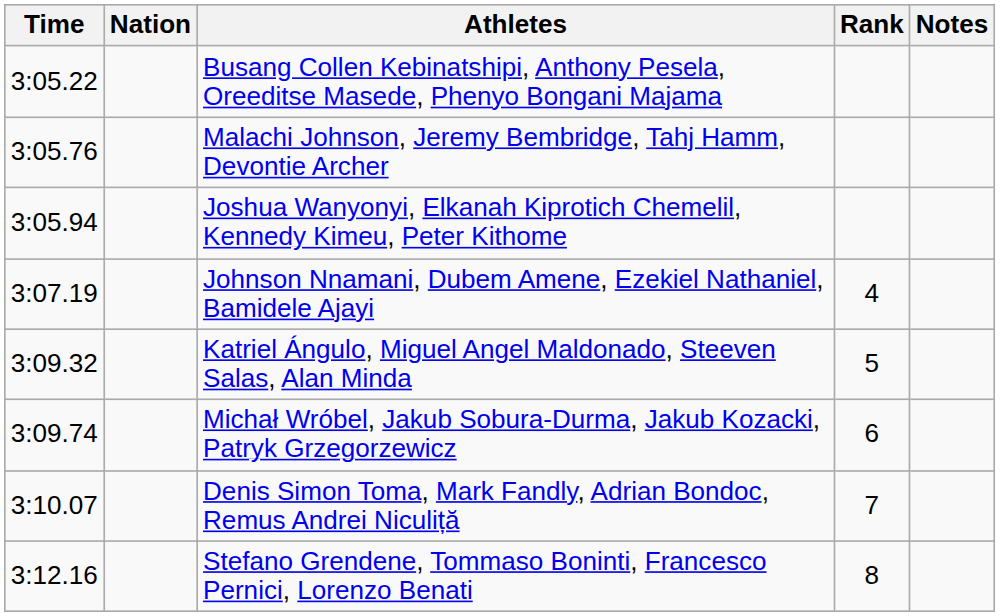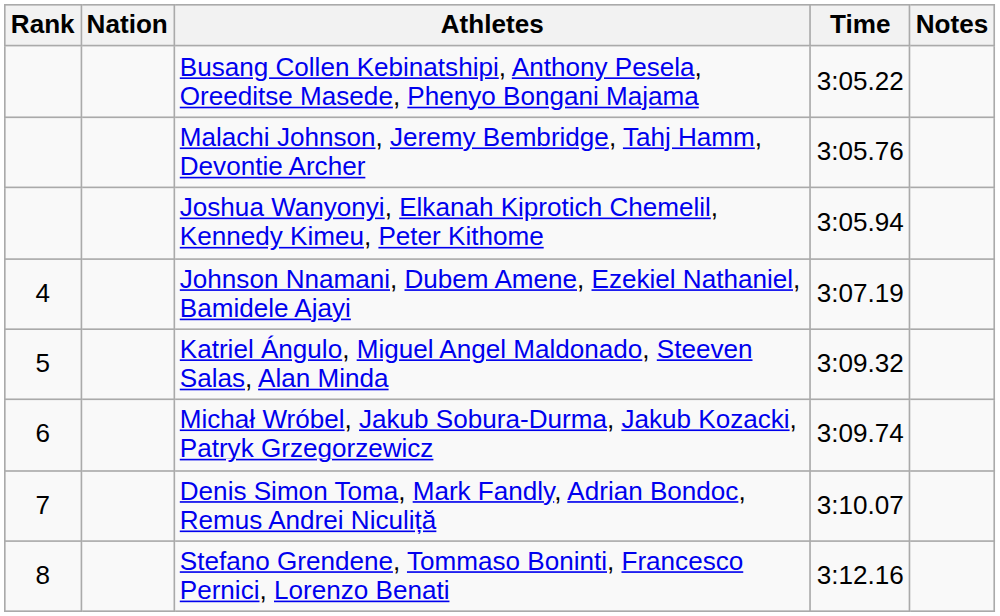columns swapped: (872, 25) <-> (54, 25)
